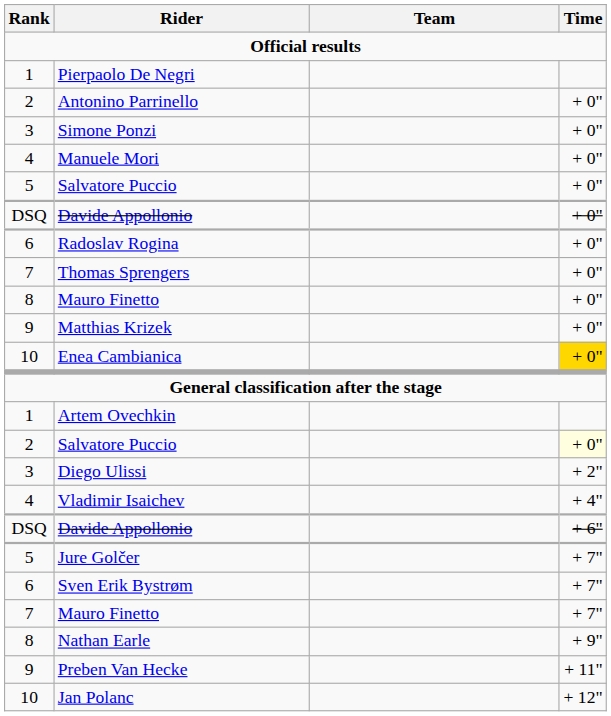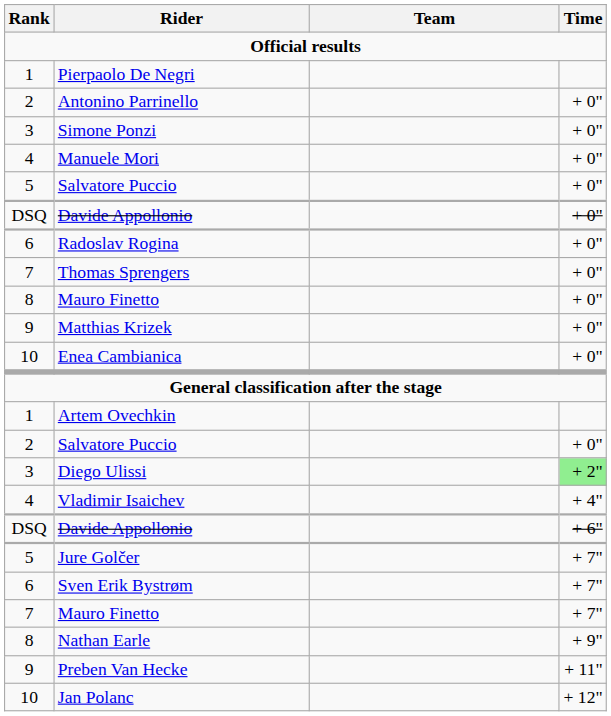(587, 355) gold background -> (587, 355) no background
(587, 443) lightyellow background -> (587, 443) no background
(587, 471) no background -> (587, 471) lightgreen background
